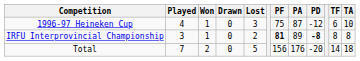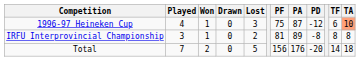(349, 24) no background -> (349, 24) lightsalmon background
(280, 37) bold -> (280, 37) normal
(316, 37) bold -> (316, 37) normal
